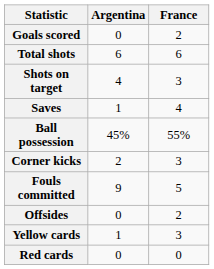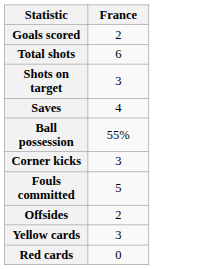- column: (118, 14)
